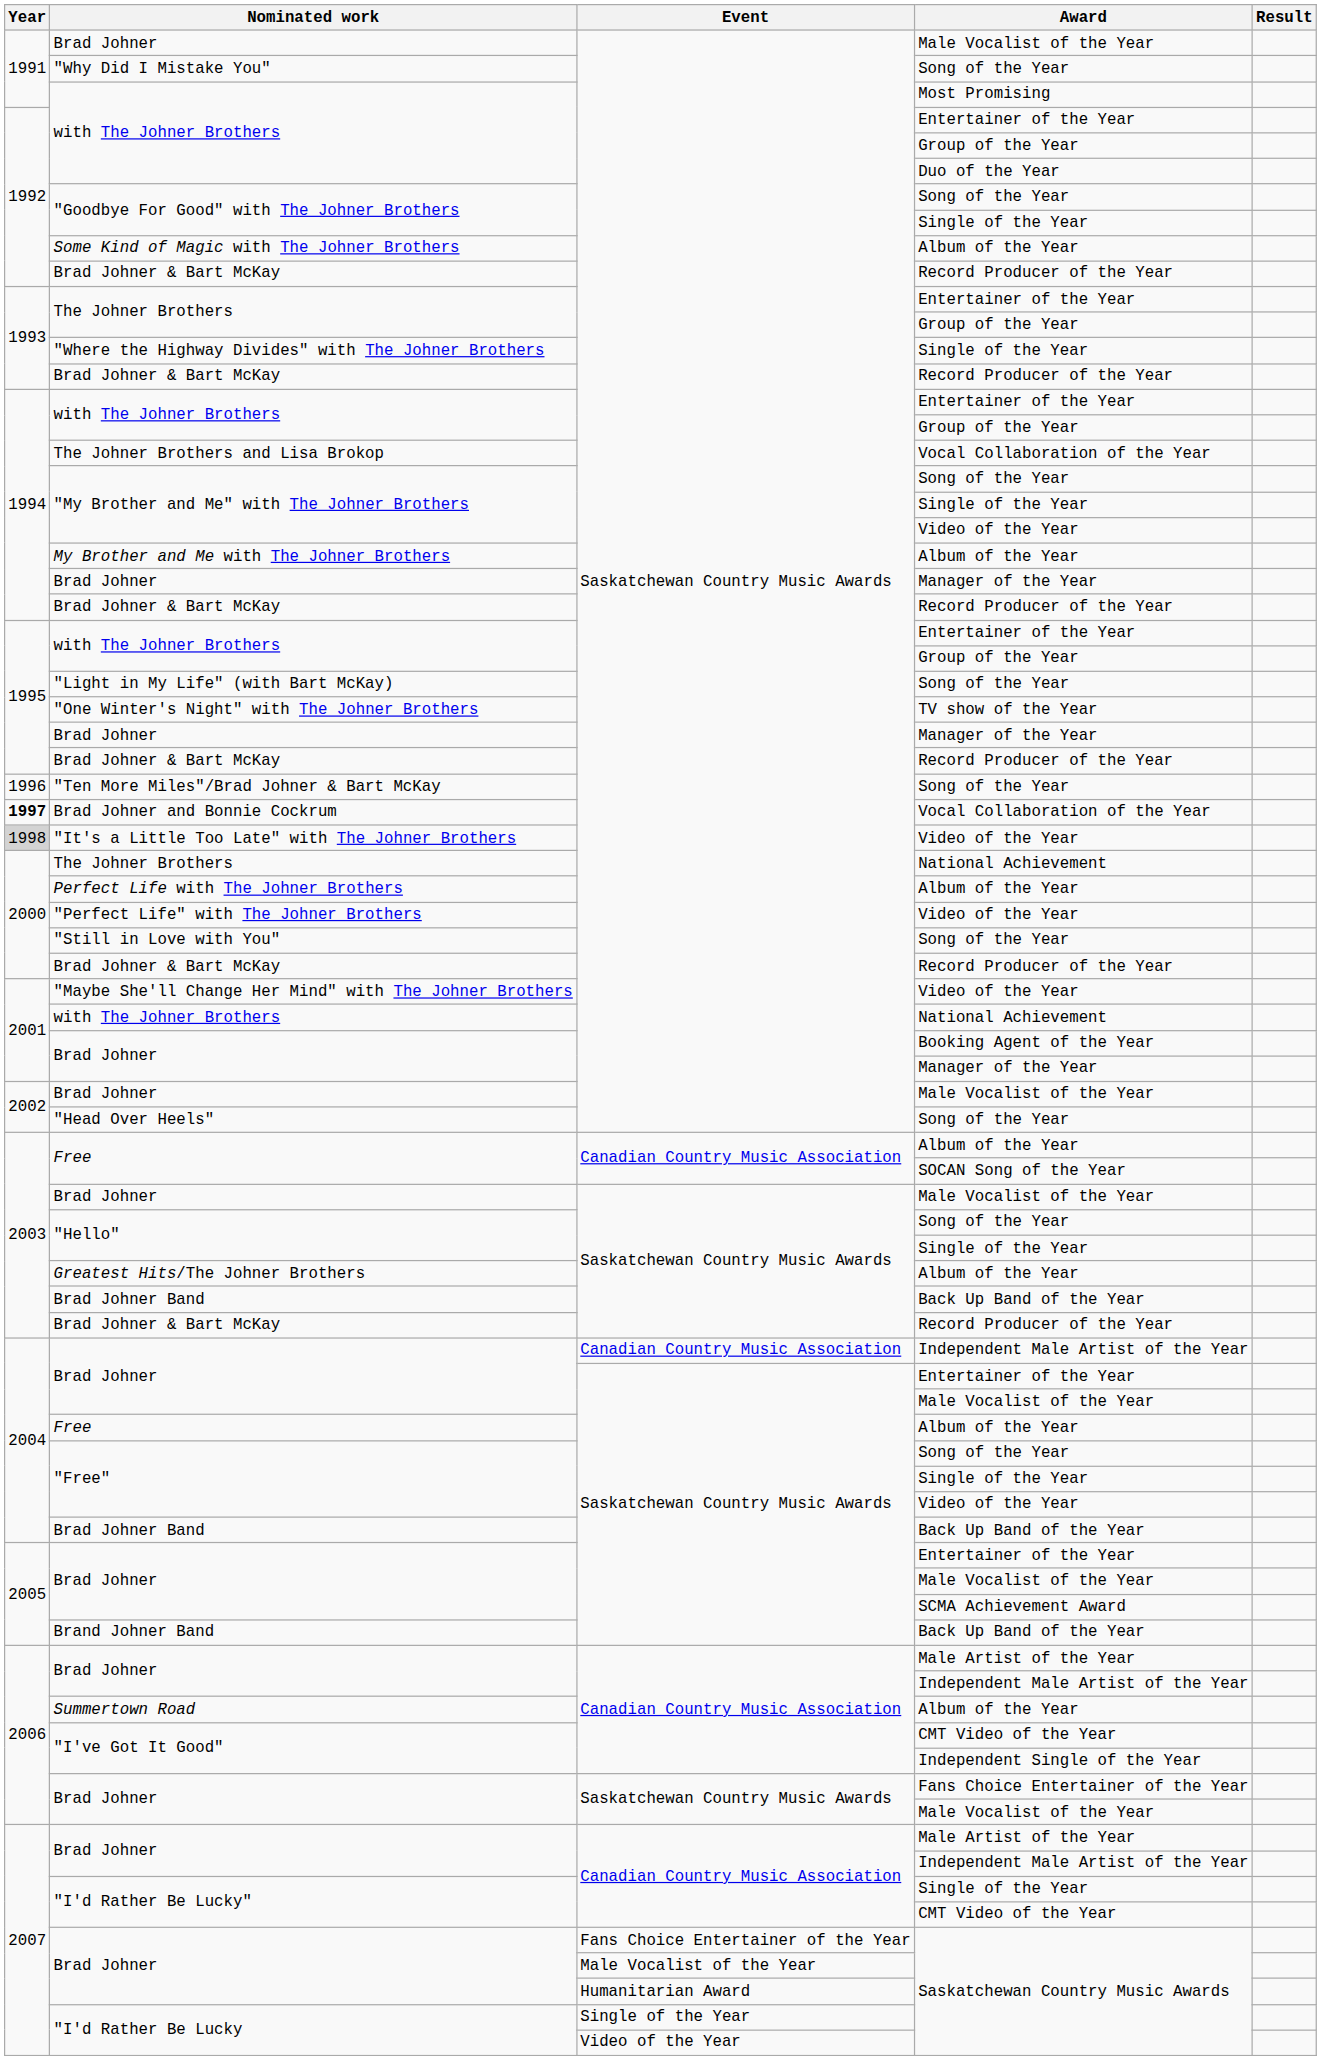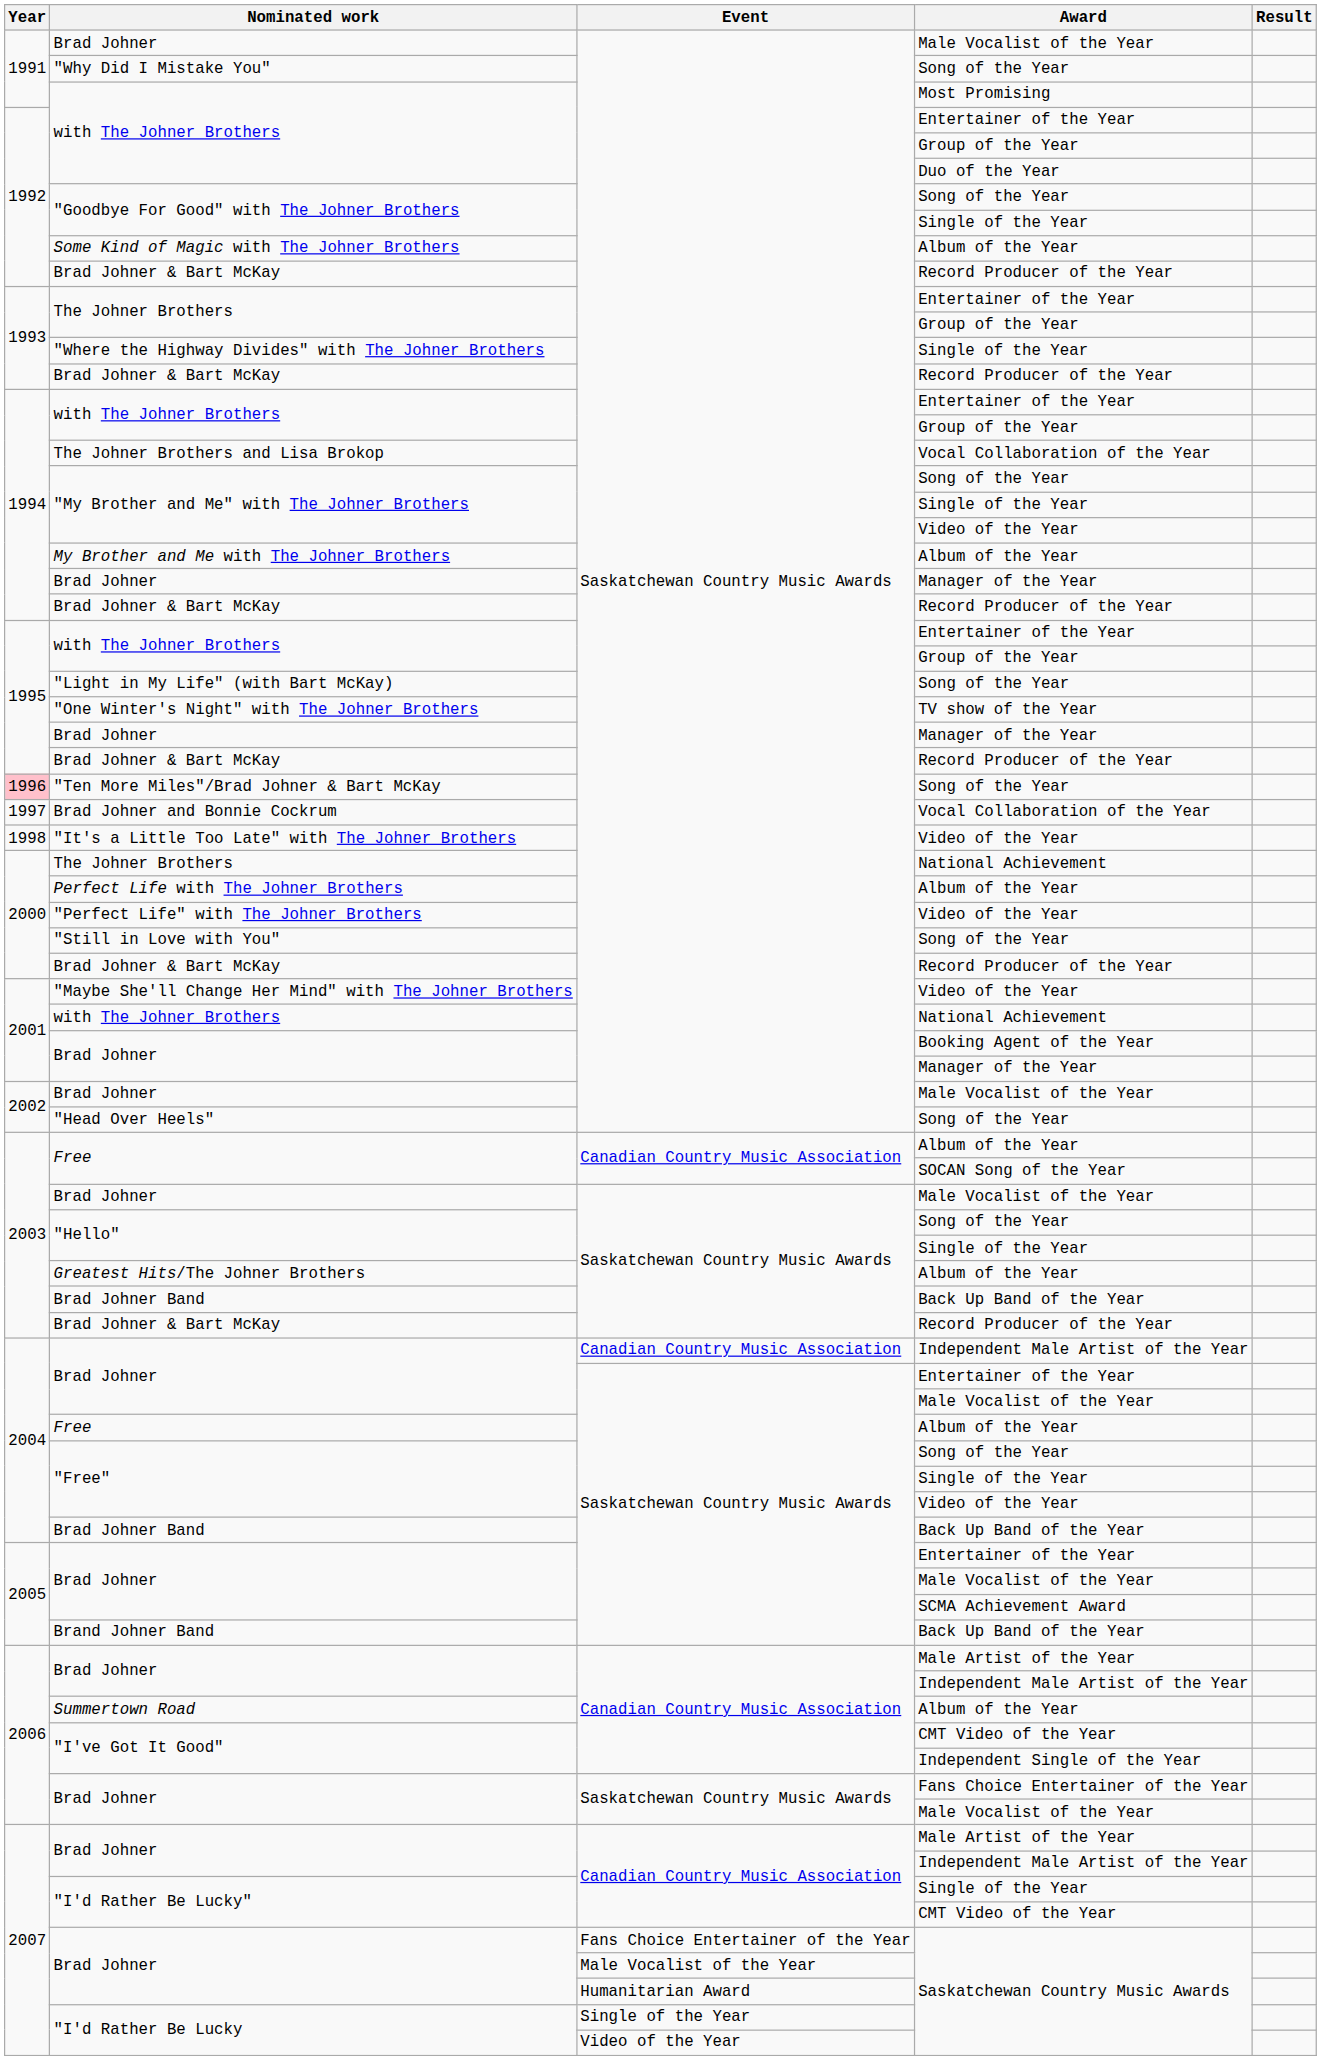(27, 787) no background -> (27, 787) pink background
(27, 812) bold -> (27, 812) normal
(27, 838) lightgrey background -> (27, 838) no background
